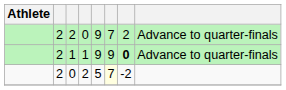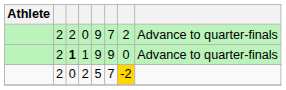(72, 54) normal -> (72, 54) bold
(126, 54) bold -> (126, 54) normal
(111, 74) lightyellow background -> (111, 74) no background
(126, 74) no background -> (126, 74) gold background
